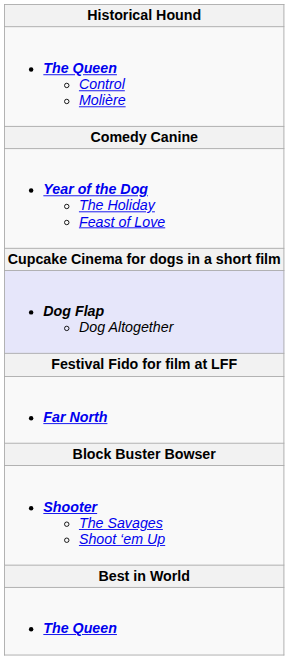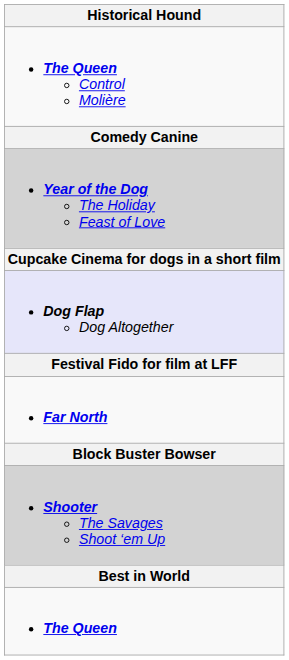(144, 206) no background -> (144, 206) lightgrey background
(144, 523) no background -> (144, 523) lightgrey background
